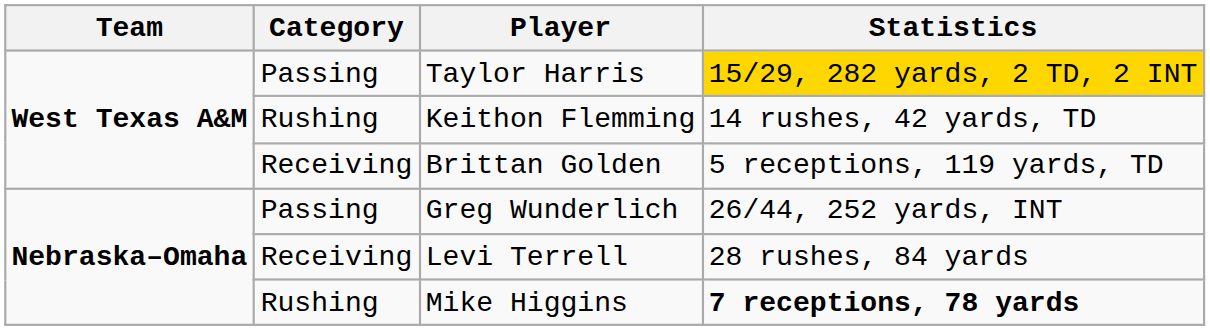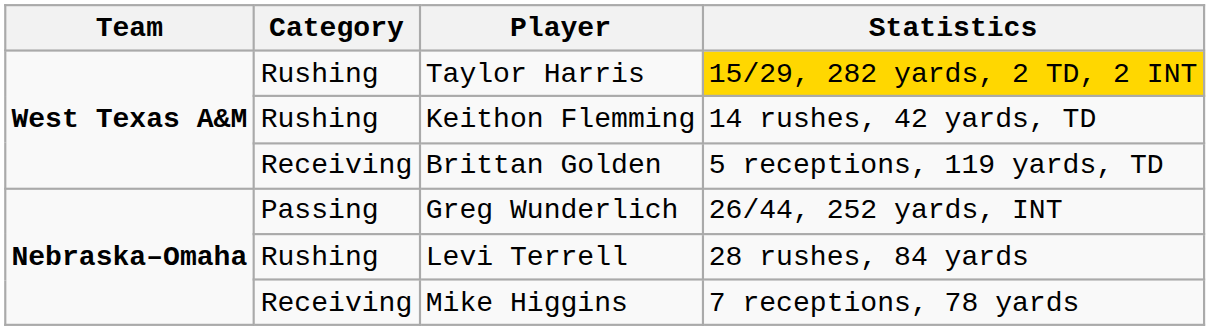(320, 74) Passing -> (320, 74) Rushing
(337, 257) Receiving -> (320, 257) Rushing
(320, 303) Rushing -> (337, 303) Receiving
(894, 303) bold -> (894, 303) normal
